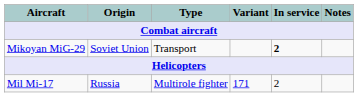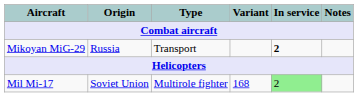(119, 48) Soviet Union -> (105, 48) Russia
(105, 83) Russia -> (119, 83) Soviet Union
(241, 83) 171 -> (241, 83) 168
(276, 83) no background -> (276, 83) lightgreen background
